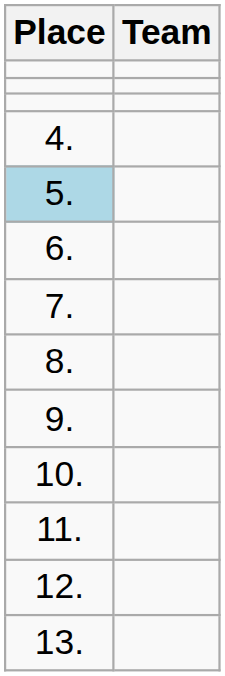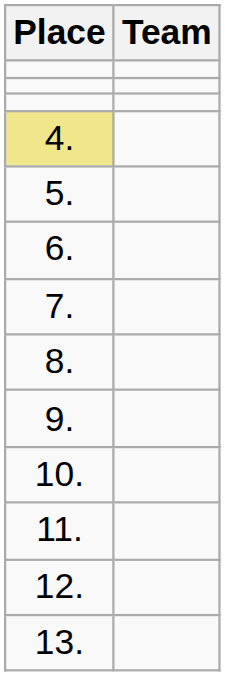(59, 137) no background -> (59, 137) khaki background
(59, 193) lightblue background -> (59, 193) no background
